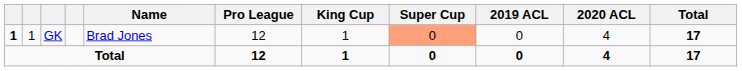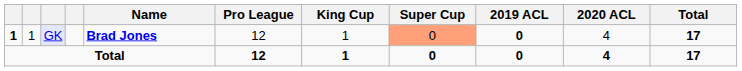(53, 35) no background -> (53, 35) lavender background
(119, 35) normal -> (122, 35) bold
(519, 35) normal -> (519, 35) bold
